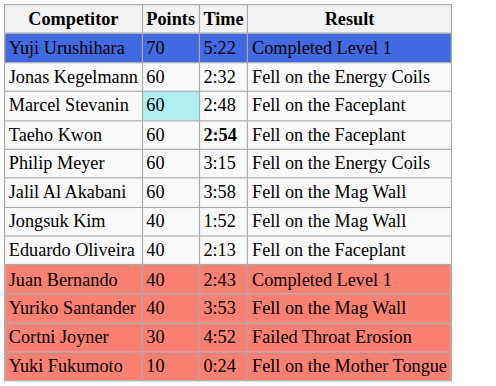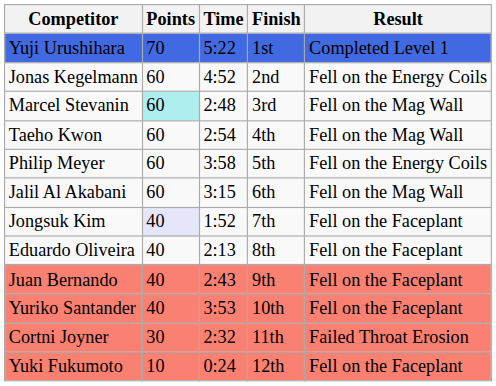+ column: (276, 18)
(220, 76) 2:32 -> (220, 76) 4:52
(329, 105) Fell on the Faceplant -> (386, 105) Fell on the Mag Wall
(220, 134) bold -> (220, 134) normal
(329, 134) Fell on the Faceplant -> (386, 134) Fell on the Mag Wall
(220, 163) 3:15 -> (220, 163) 3:58
(220, 192) 3:58 -> (220, 192) 3:15
(155, 221) no background -> (155, 221) lavender background
(329, 221) Fell on the Mag Wall -> (386, 221) Fell on the Faceplant
(322, 279) Completed Level 1 -> (386, 279) Fell on the Faceplant
(329, 308) Fell on the Mag Wall -> (386, 308) Fell on the Faceplant
(220, 337) 4:52 -> (220, 337) 2:32
(350, 366) Fell on the Mother Tongue -> (386, 366) Fell on the Faceplant
